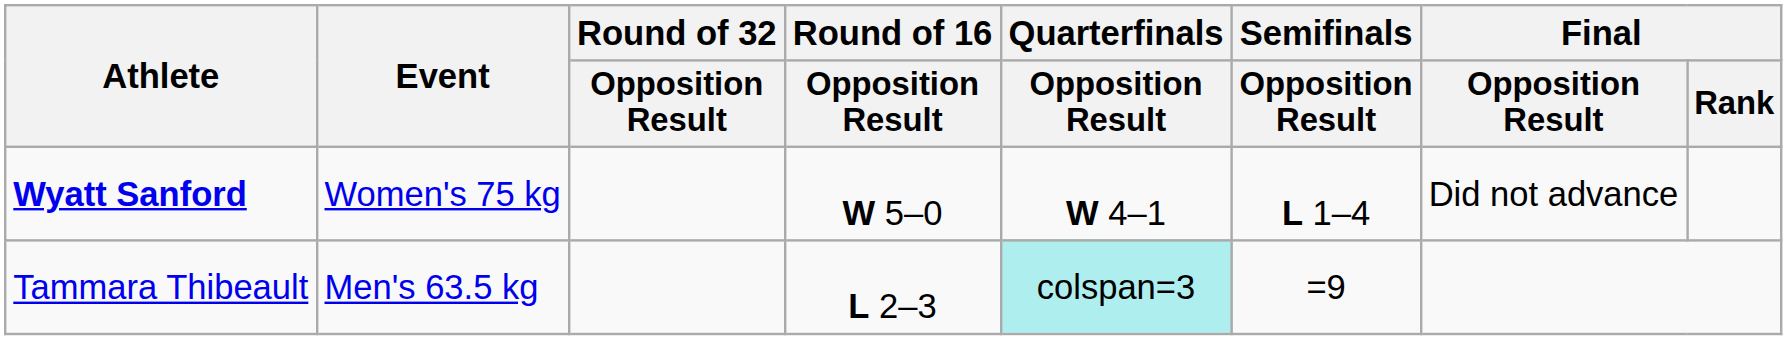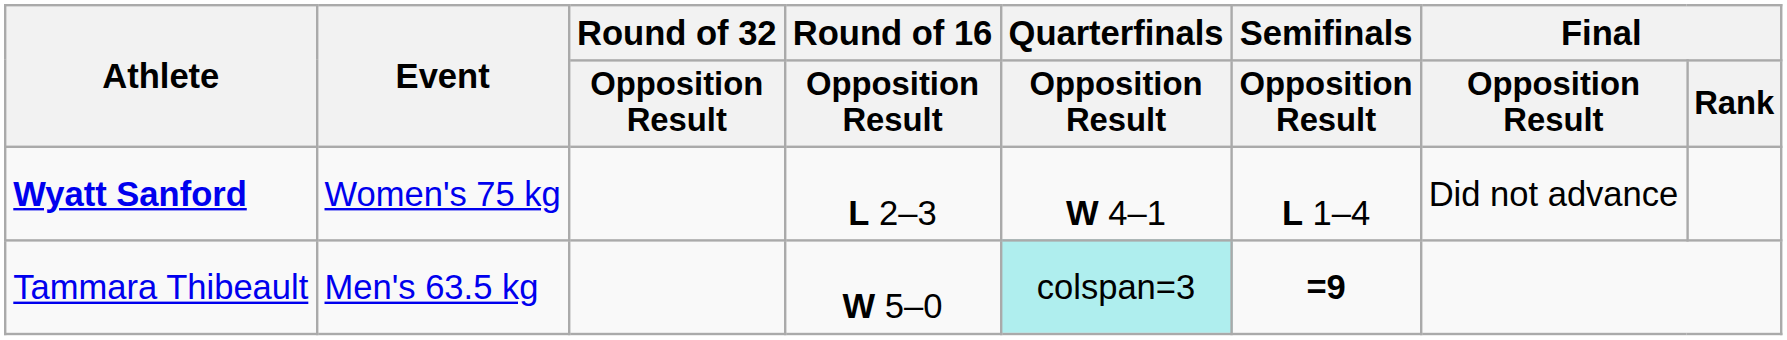(893, 213) W 5–0 -> (893, 213) L 2–3
(893, 306) L 2–3 -> (893, 306) W 5–0
(1326, 287) normal -> (1326, 287) bold
